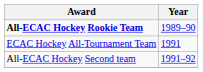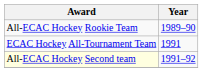(75, 28) bold -> (72, 28) normal
(71, 59) no background -> (71, 59) lightyellow background
